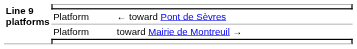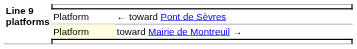(71, 31) no background -> (71, 31) lightyellow background
